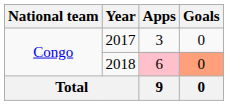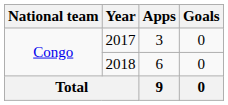(159, 64) pink background -> (159, 64) no background
(201, 64) lightsalmon background -> (201, 64) no background
